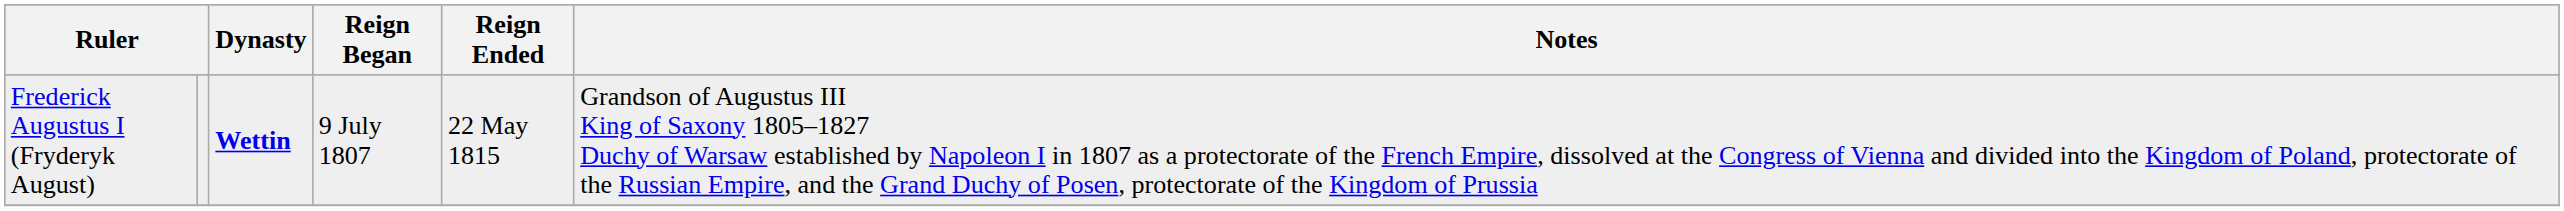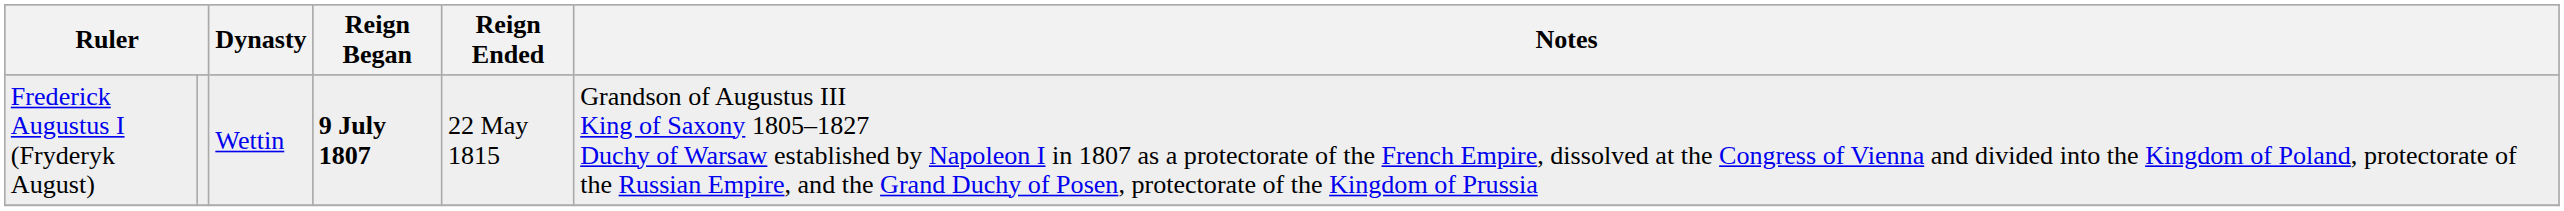(253, 139) bold -> (250, 139) normal
(350, 139) normal -> (352, 139) bold
